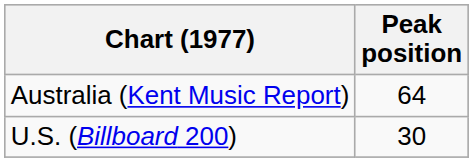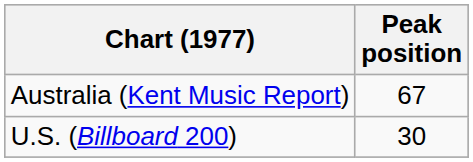(412, 95) 64 -> (412, 95) 67
